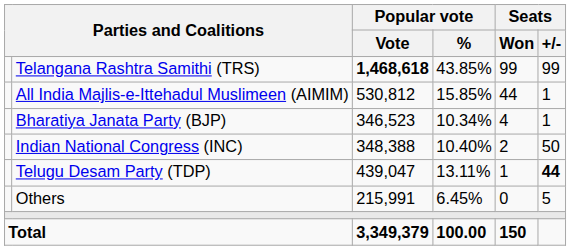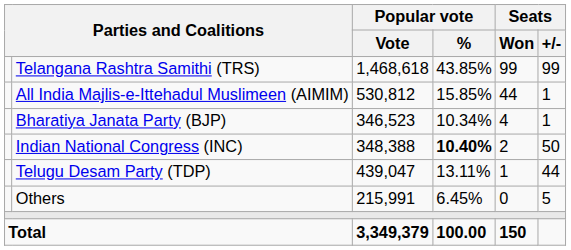(392, 69) bold -> (392, 69) normal
(464, 146) normal -> (464, 146) bold
(551, 172) bold -> (551, 172) normal
